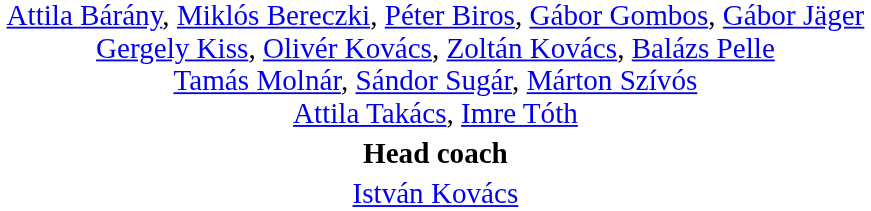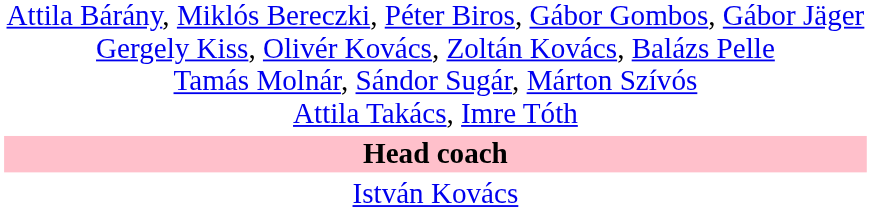(435, 153) no background -> (435, 153) pink background
